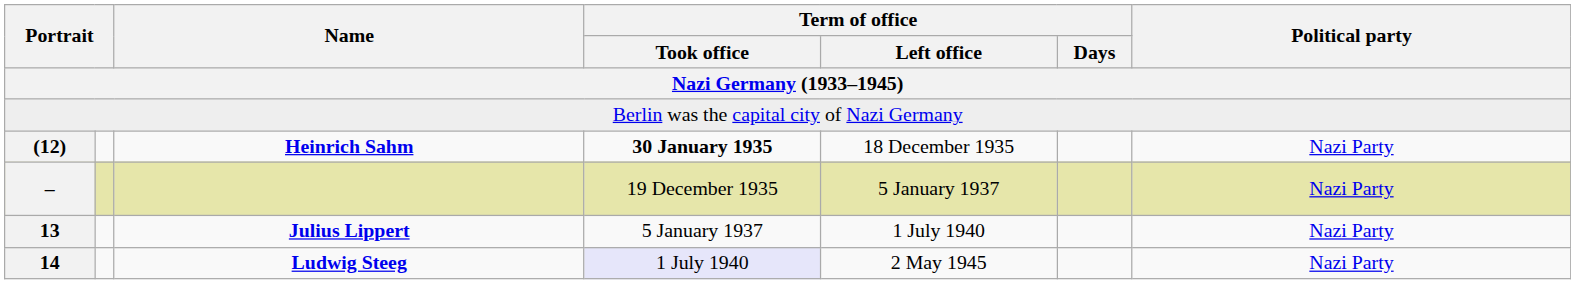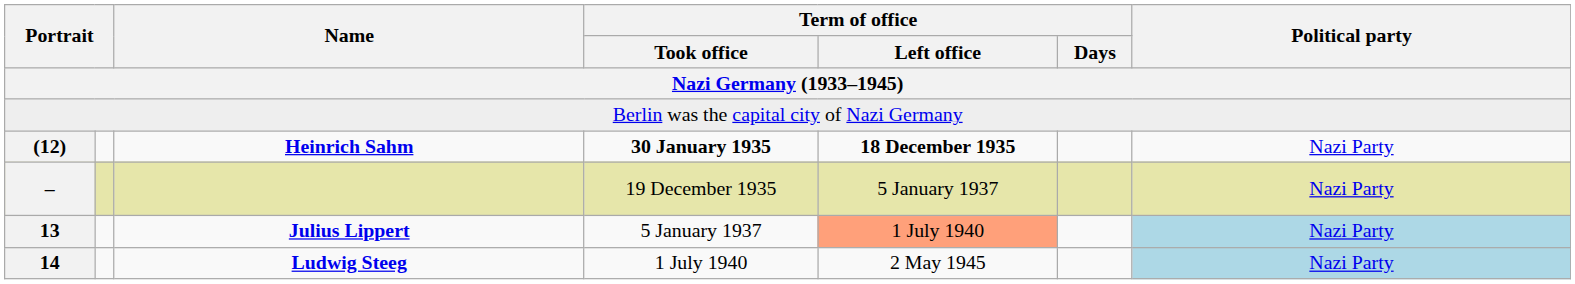(939, 146) normal -> (938, 146) bold
(939, 231) no background -> (938, 231) lightsalmon background
(1351, 231) no background -> (1351, 231) lightblue background
(702, 262) lavender background -> (701, 262) no background
(1351, 262) no background -> (1351, 262) lightblue background
